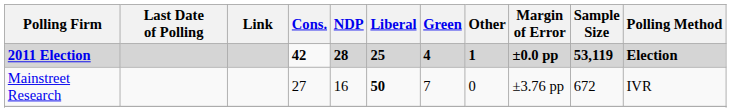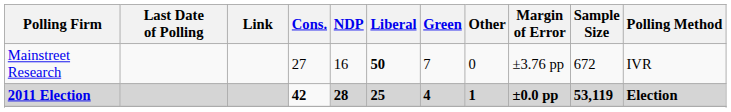rows swapped: (39, 86) <-> (49, 55)
